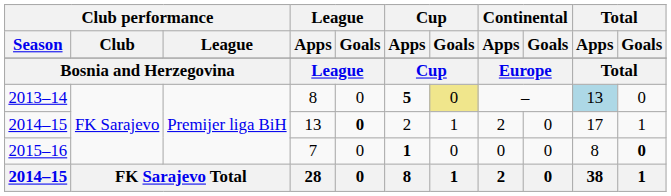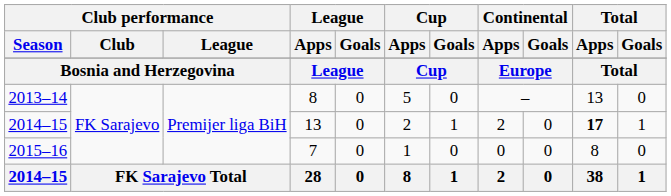(407, 97) bold -> (407, 97) normal
(454, 97) khaki background -> (454, 97) no background
(595, 97) lightblue background -> (595, 97) no background
(360, 124) bold -> (360, 124) normal
(595, 124) normal -> (595, 124) bold
(407, 151) bold -> (407, 151) normal
(642, 151) bold -> (642, 151) normal
